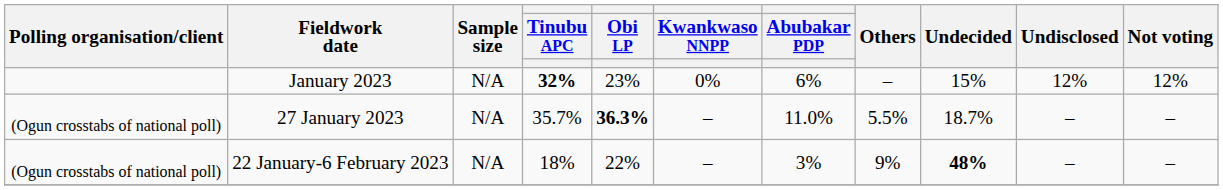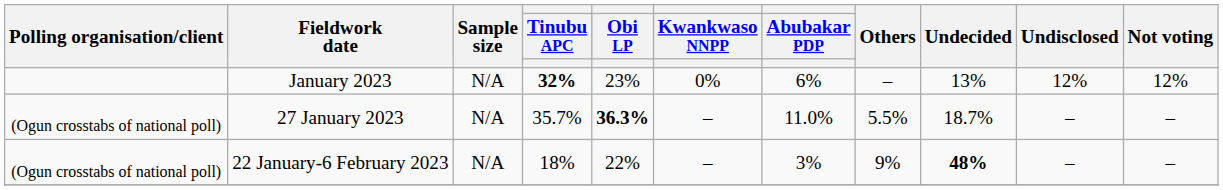(968, 81) 15% -> (968, 81) 13%
